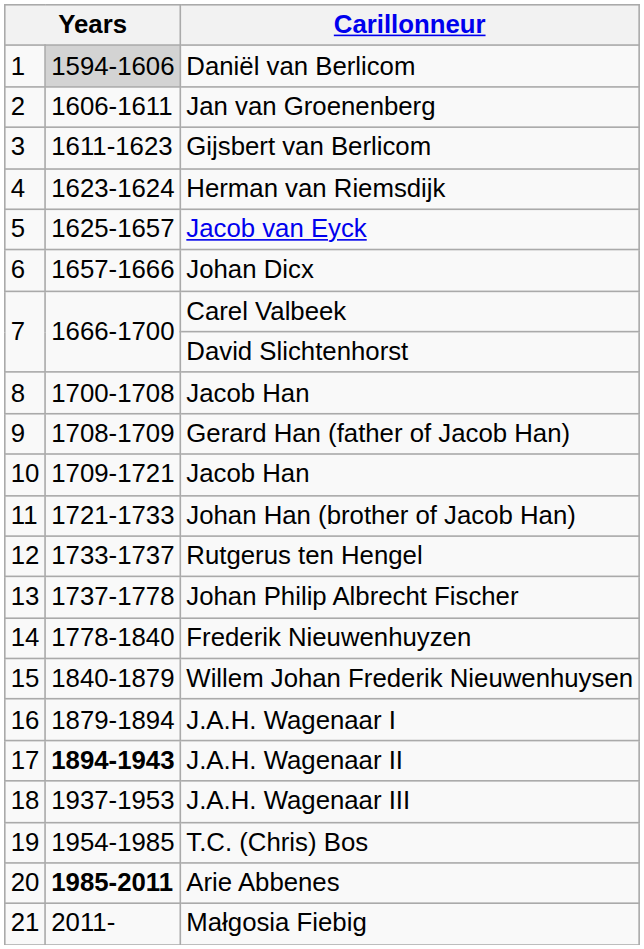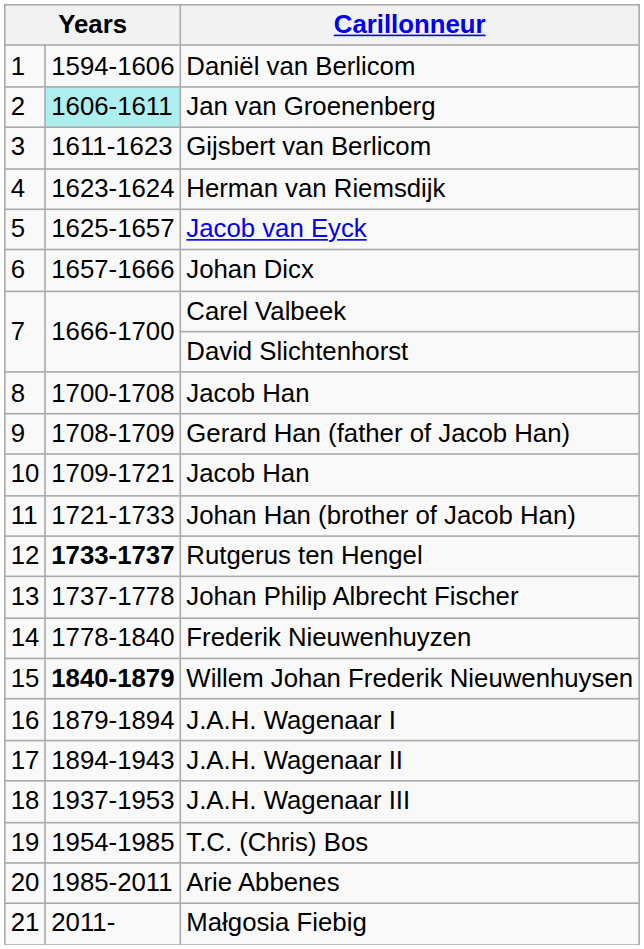(113, 65) lightgrey background -> (113, 65) no background
(112, 106) no background -> (112, 106) paleturquoise background
(113, 556) normal -> (113, 556) bold
(113, 678) normal -> (113, 678) bold
(113, 760) bold -> (113, 760) normal
(112, 882) bold -> (112, 882) normal
